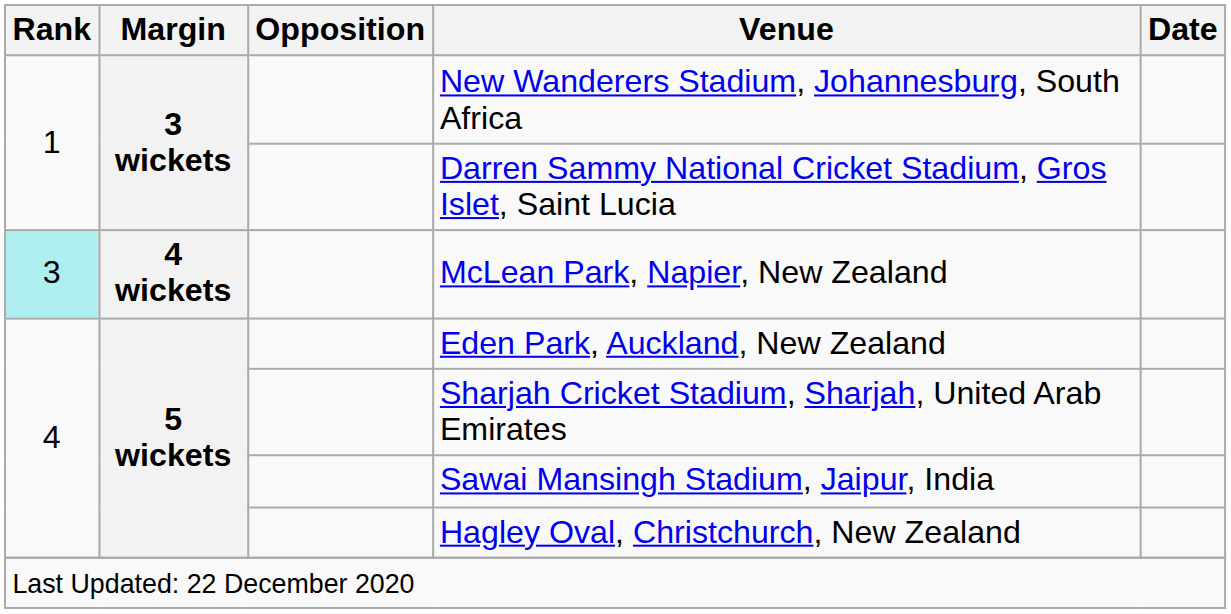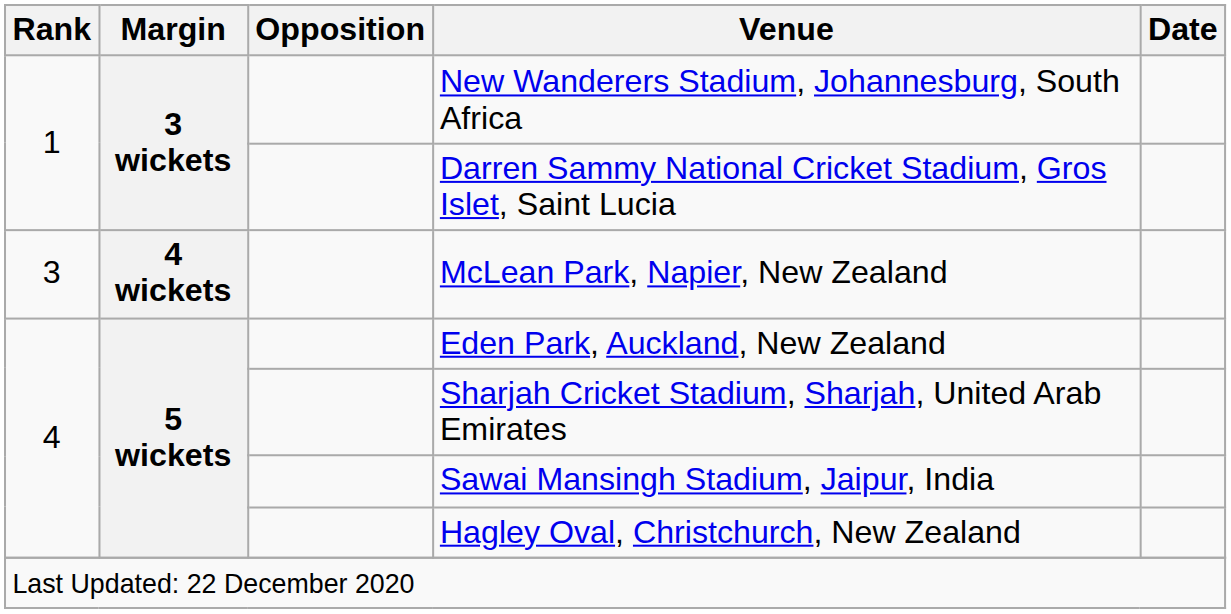(52, 273) paleturquoise background -> (52, 273) no background
